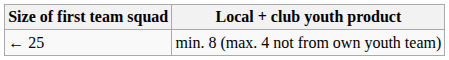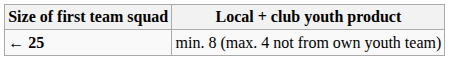(26, 42) normal -> (26, 42) bold
